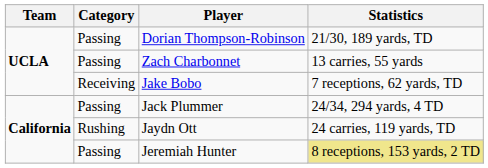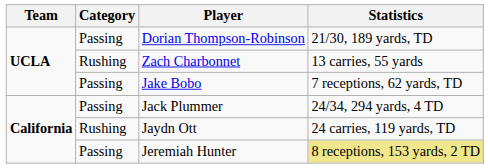(99, 61) Passing -> (103, 61) Rushing
(106, 83) Receiving -> (101, 83) Passing
